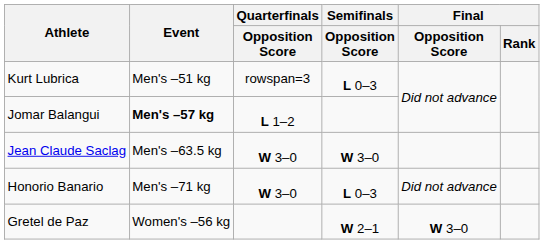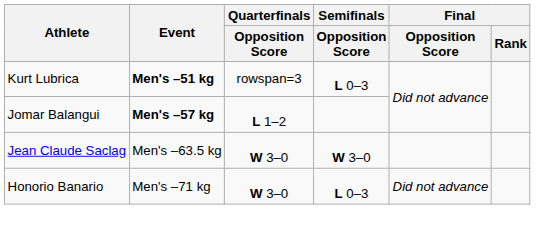(171, 79) normal -> (173, 79) bold
- row: (48, 222)
